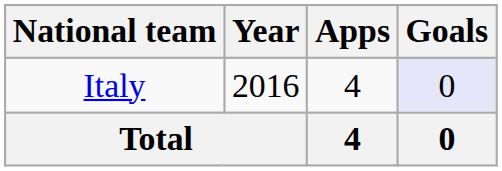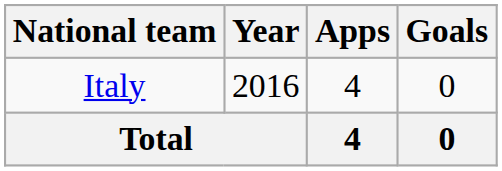(447, 84) lavender background -> (447, 84) no background
